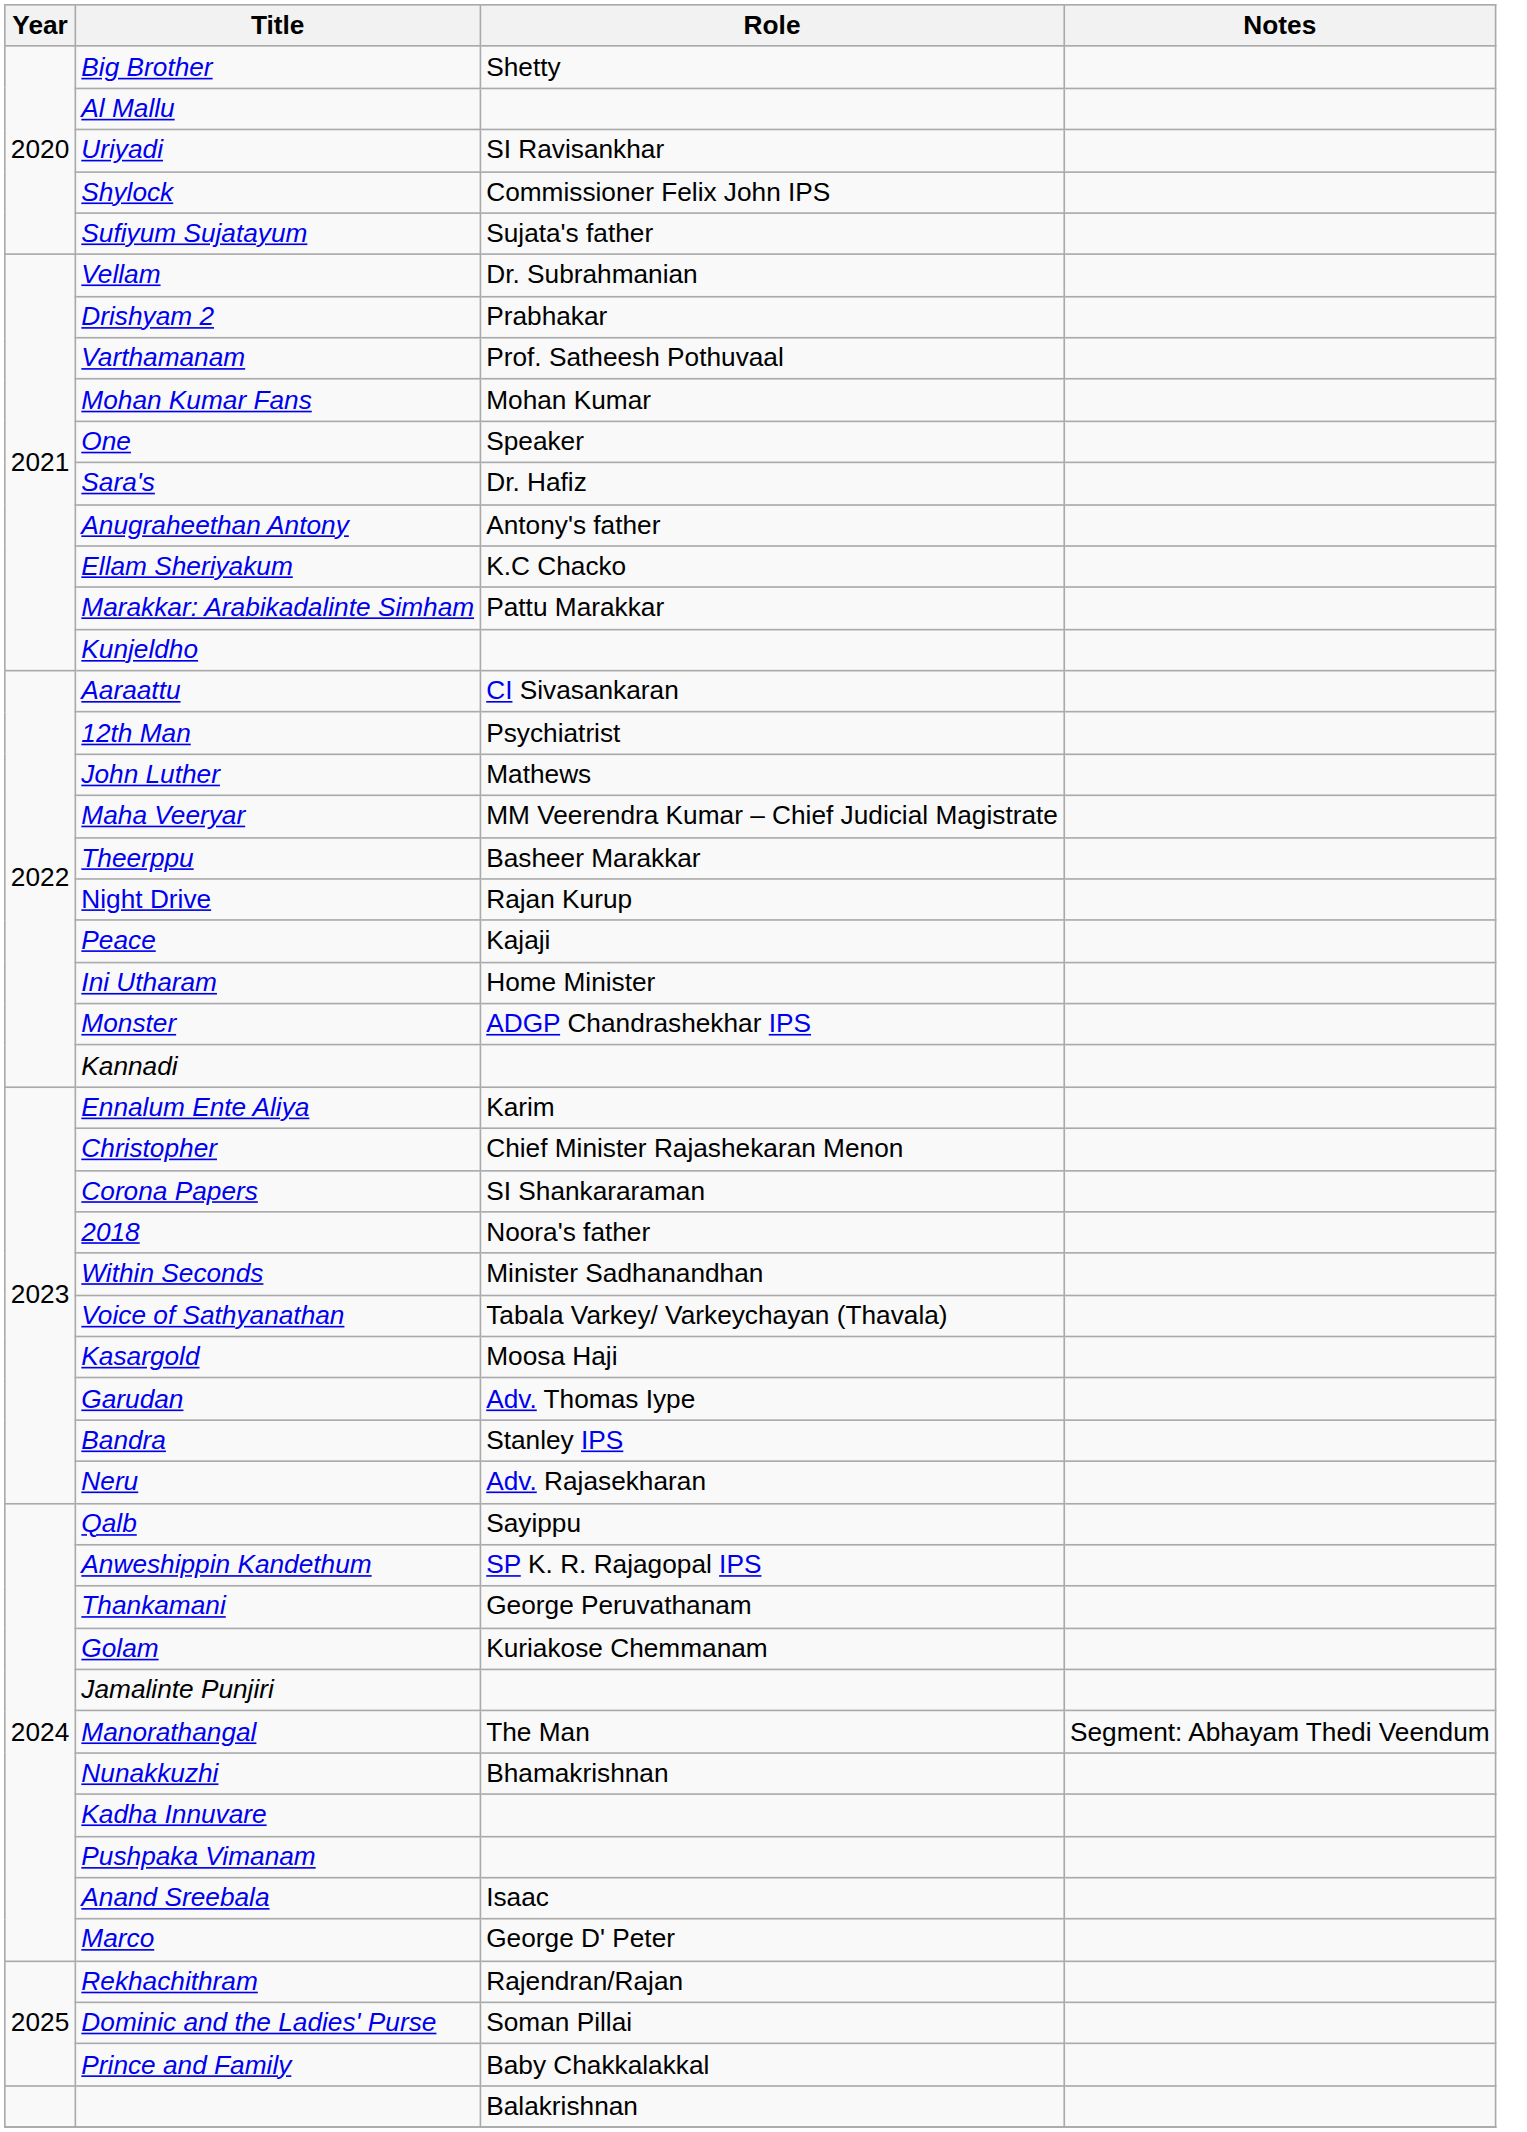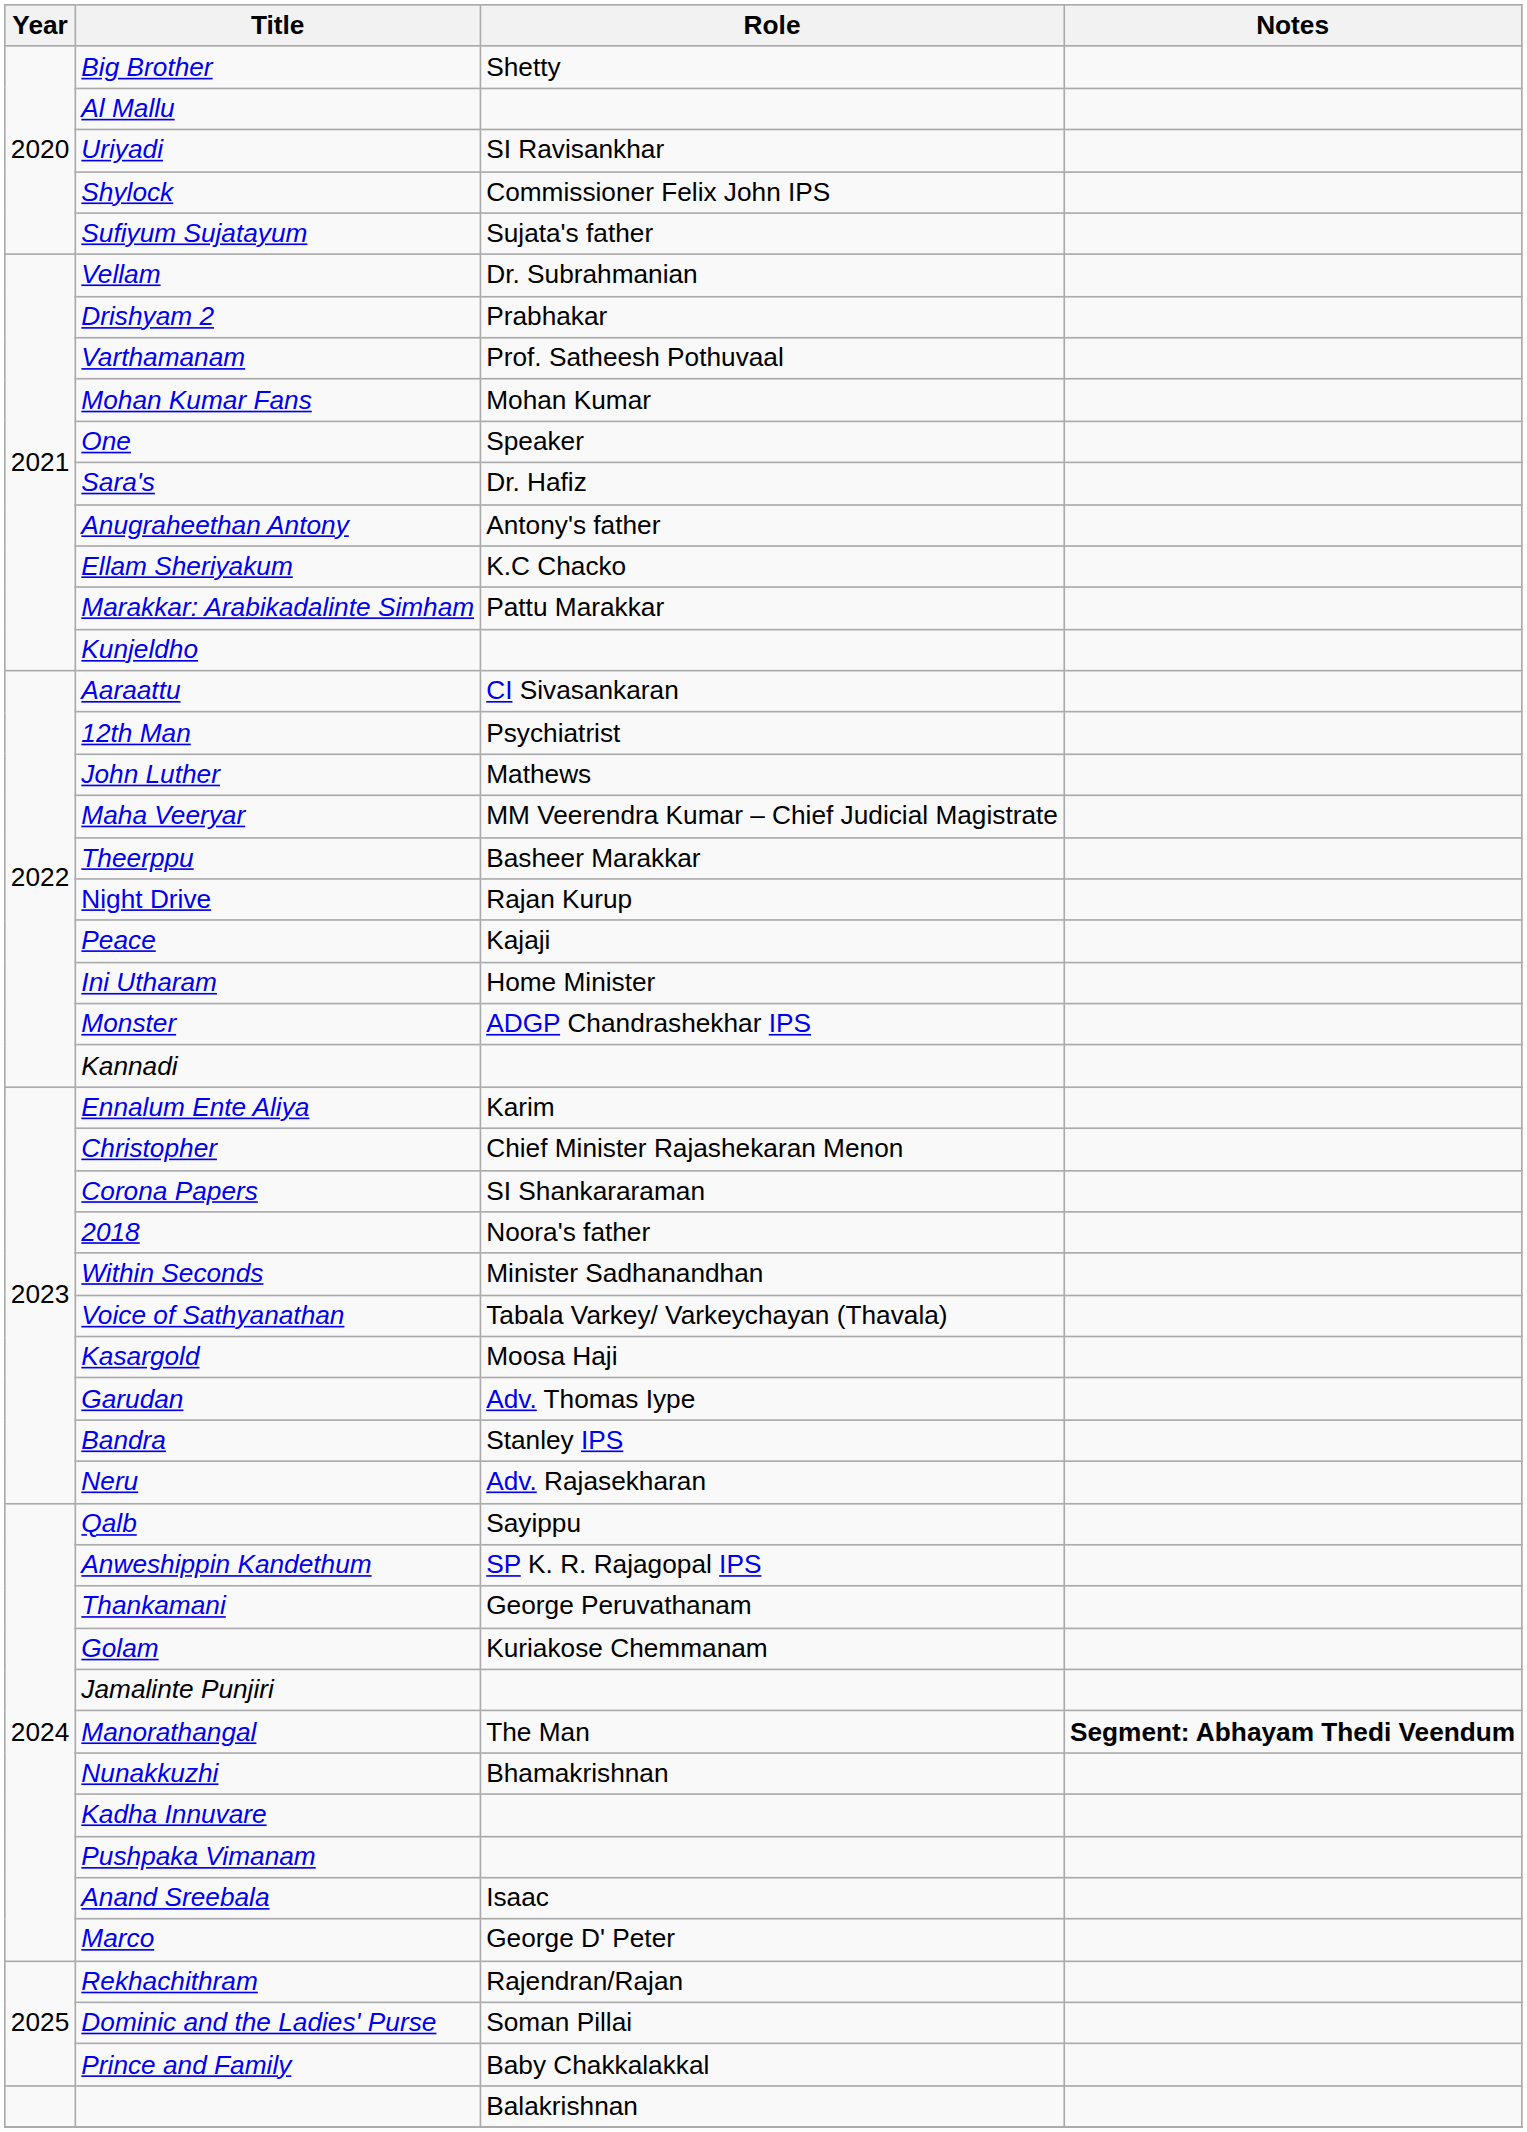(1280, 1731) normal -> (1293, 1731) bold
